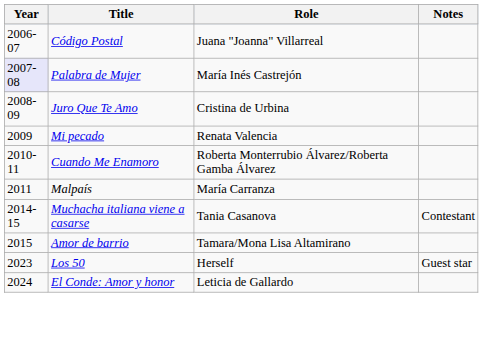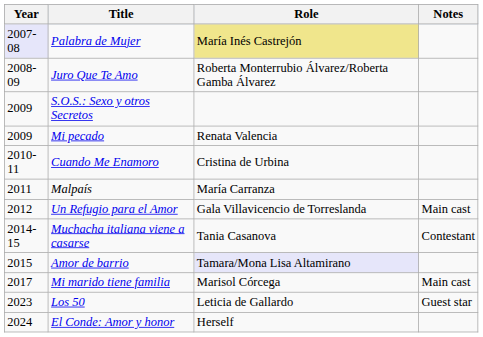- row: (87, 41)
(249, 75) no background -> (249, 41) khaki background
(243, 108) Cristina de Urbina -> (293, 75) Roberta Monterrubio Álvarez/Roberta Gamba Álvarez
+ row: (100, 108)
(293, 162) Roberta Monterrubio Álvarez/Roberta Gamba Álvarez -> (243, 162) Cristina de Urbina
+ row: (114, 209)
(274, 242) no background -> (274, 262) lavender background
+ row: (111, 282)
(215, 262) Herself -> (245, 302) Leticia de Gallardo
(245, 282) Leticia de Gallardo -> (215, 322) Herself
